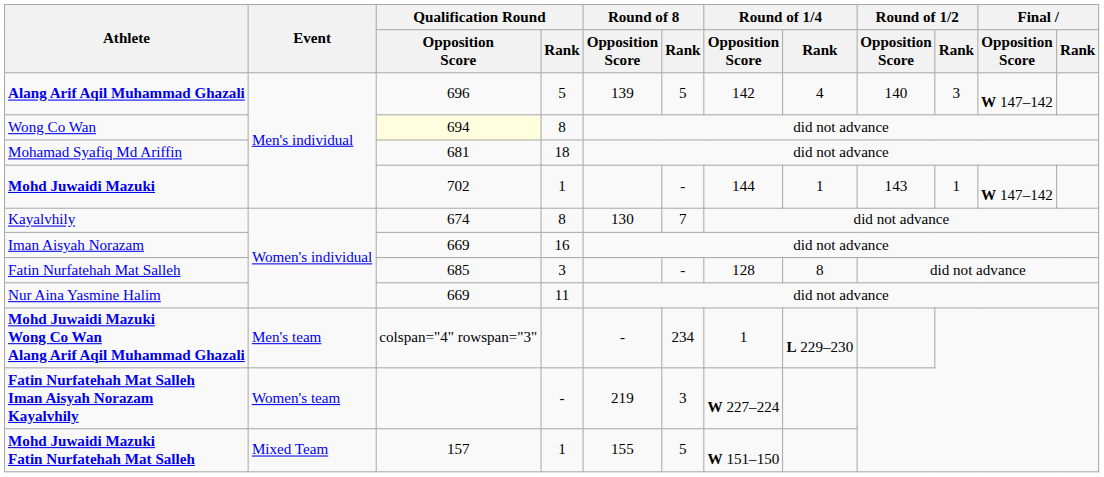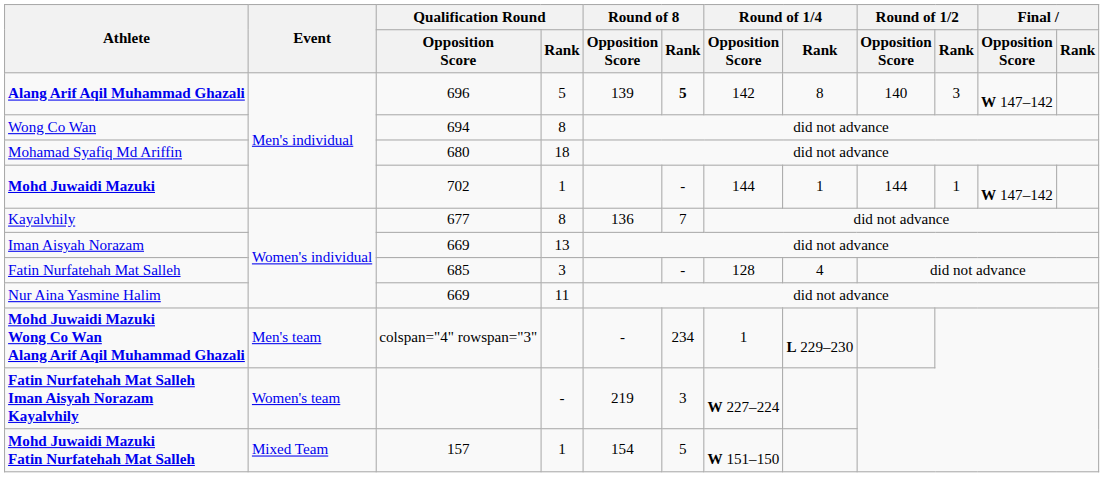(683, 94) normal -> (683, 94) bold
(820, 94) 4 -> (820, 94) 8
(458, 127) lightyellow background -> (458, 127) no background
(458, 152) 681 -> (458, 152) 680
(896, 186) 143 -> (896, 186) 144
(458, 220) 674 -> (458, 220) 677
(622, 220) 130 -> (622, 220) 136
(562, 245) 16 -> (562, 245) 13
(820, 270) 8 -> (820, 270) 4
(622, 450) 155 -> (622, 450) 154
